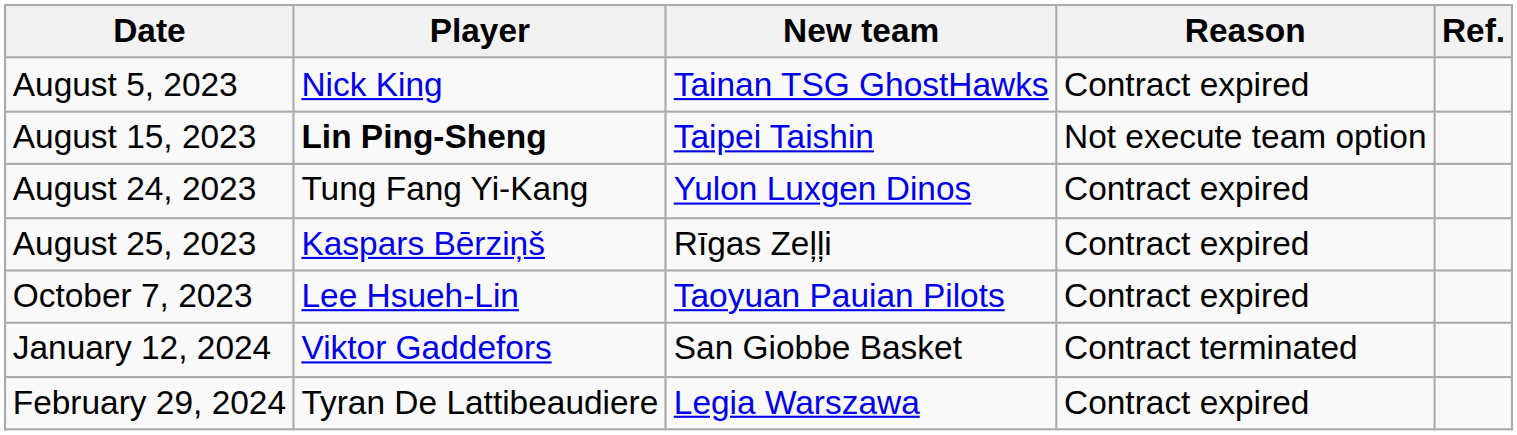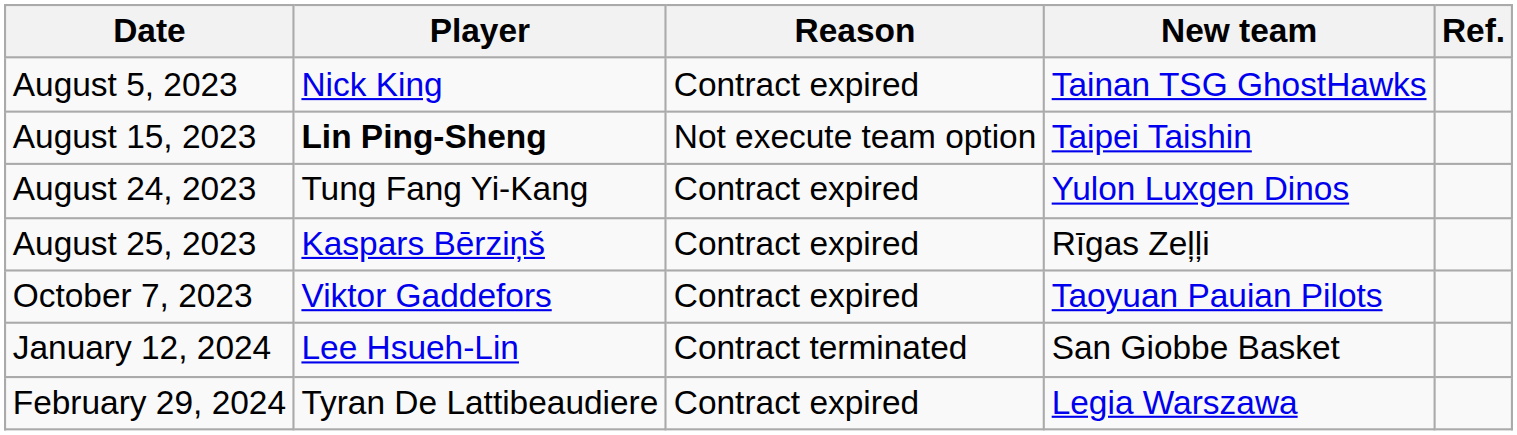columns swapped: (1245, 31) <-> (861, 31)
(410, 296) Lee Hsueh-Lin -> (427, 296) Viktor Gaddefors
(427, 349) Viktor Gaddefors -> (410, 349) Lee Hsueh-Lin
